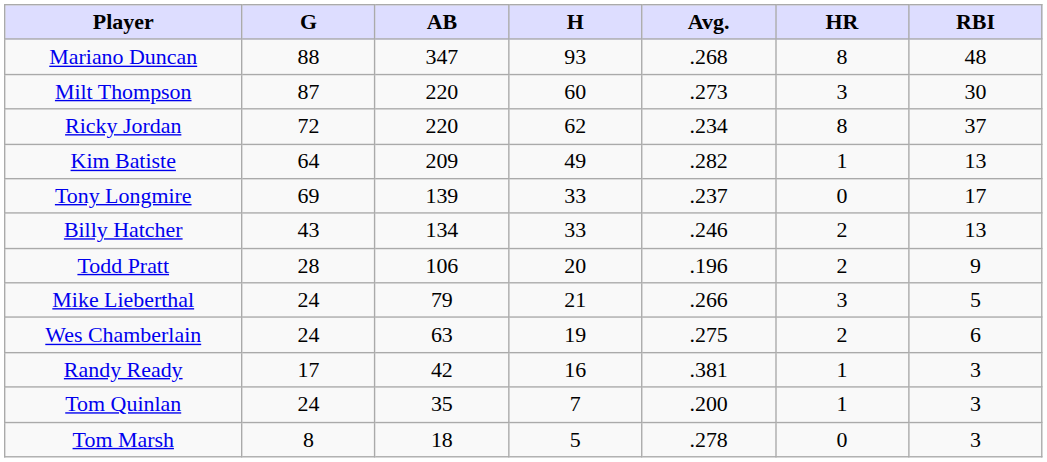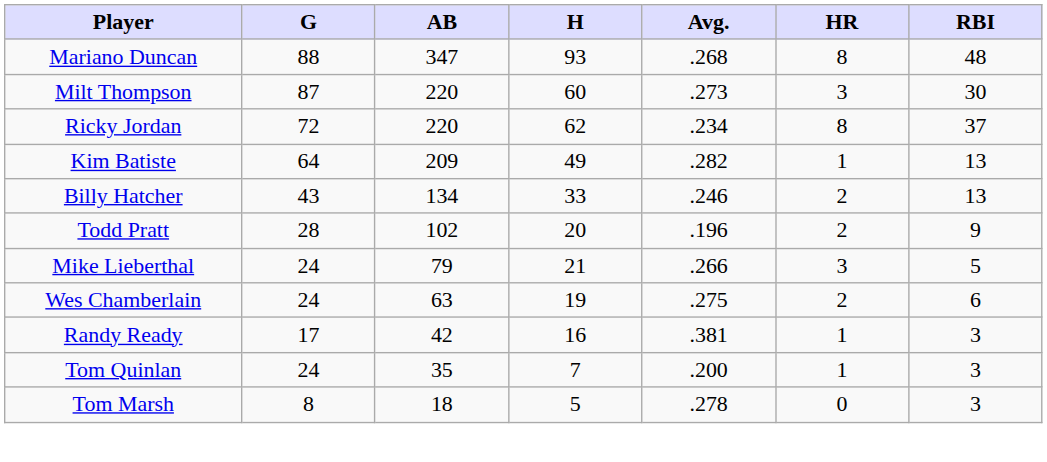- row: (123, 195)
(442, 265) 106 -> (442, 230) 102
